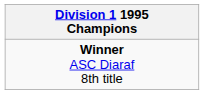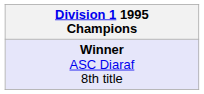(102, 64) no background -> (102, 64) lavender background
